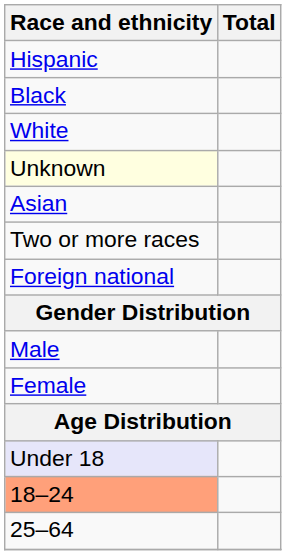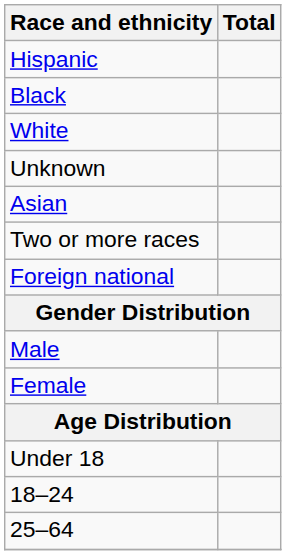(58, 167) lightyellow background -> (58, 167) no background
(57, 458) lavender background -> (57, 458) no background
(42, 494) lightsalmon background -> (42, 494) no background
